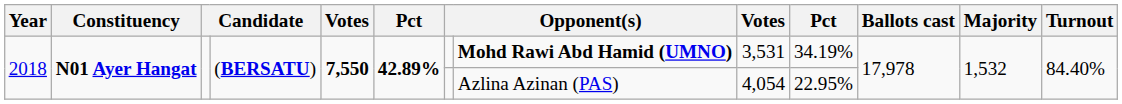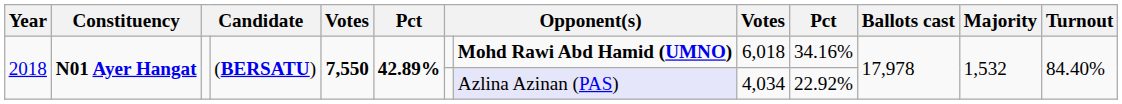(763, 51) 3,531 -> (763, 51) 6,018
(823, 51) 34.19% -> (823, 51) 34.16%
(538, 83) no background -> (538, 83) lavender background
(763, 83) 4,054 -> (763, 83) 4,034
(823, 83) 22.95% -> (823, 83) 22.92%
